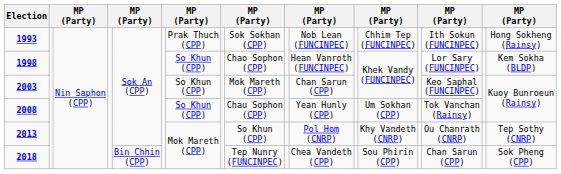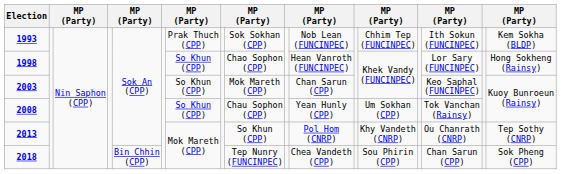(521, 40) Hong Sokheng (Rainsy) -> (521, 40) Kem Sokha (BLDP)
(521, 63) Kem Sokha (BLDP) -> (521, 63) Hong Sokheng (Rainsy)
